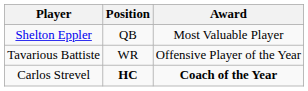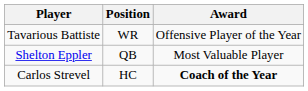rows swapped: (54, 34) <-> (54, 55)
(128, 75) bold -> (128, 75) normal
